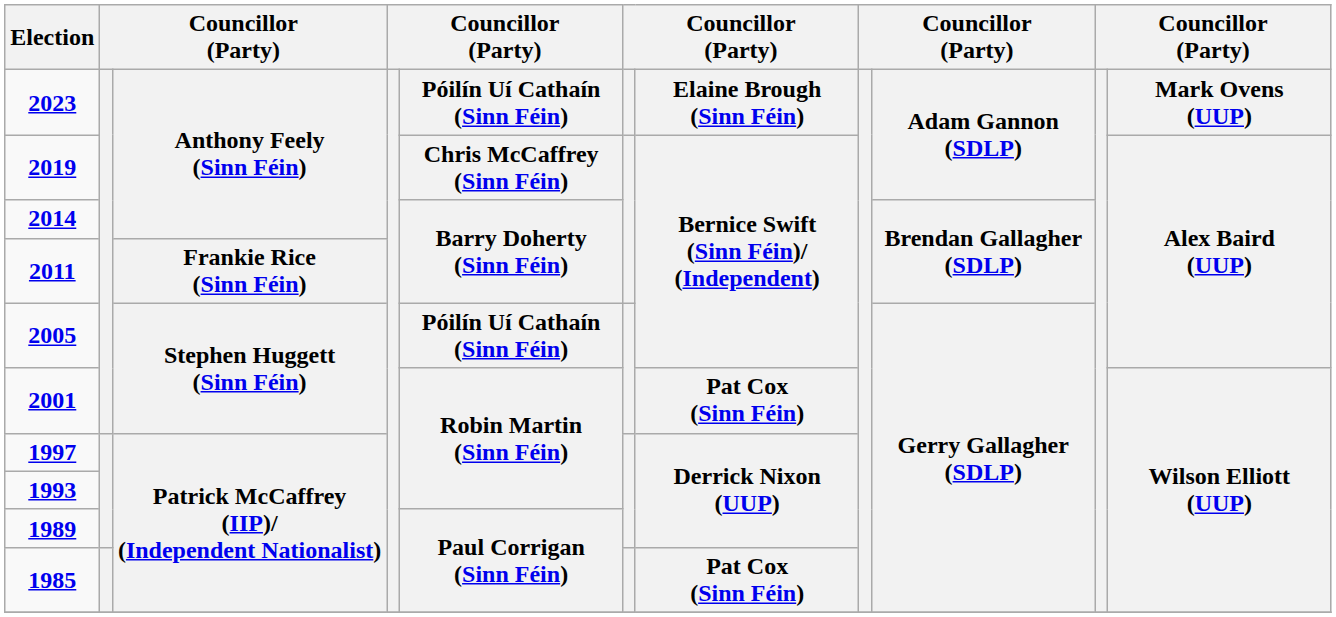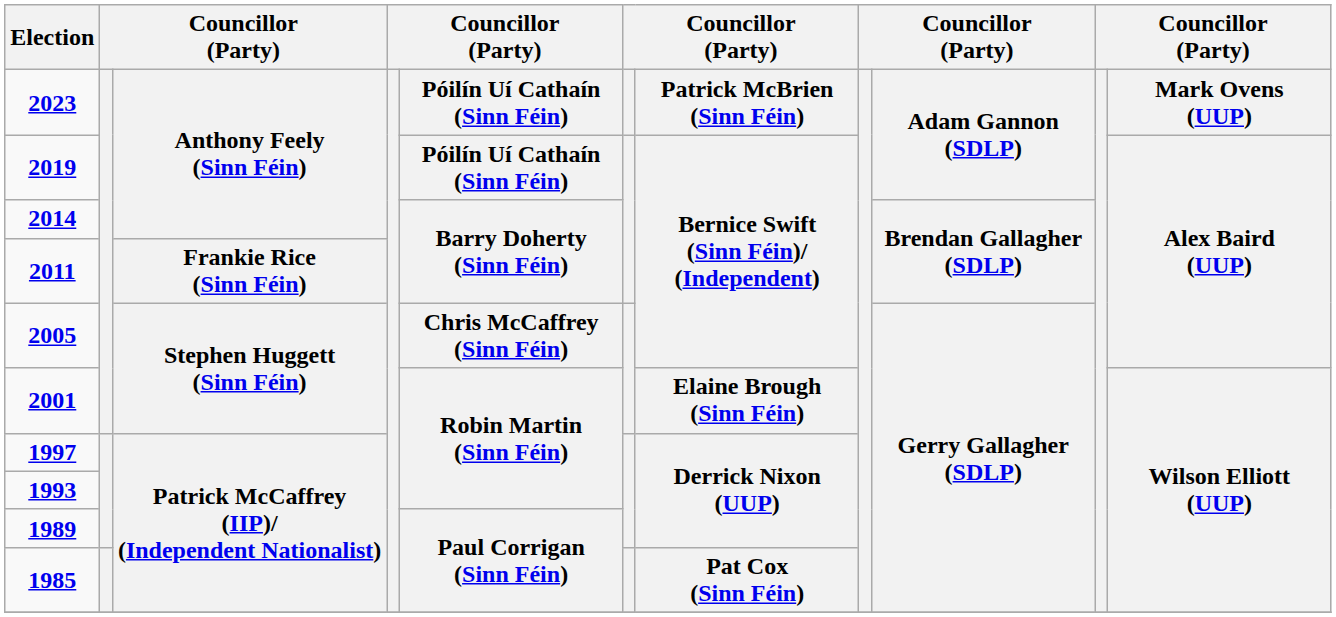(747, 102) Elaine Brough (Sinn Féin) -> (747, 102) Patrick McBrien (Sinn Féin)
(511, 167) Chris McCaffrey (Sinn Féin) -> (511, 167) Póilín Uí Cathaín (Sinn Féin)
(511, 335) Póilín Uí Cathaín (Sinn Féin) -> (511, 335) Chris McCaffrey (Sinn Féin)
(747, 400) Pat Cox (Sinn Féin) -> (747, 400) Elaine Brough (Sinn Féin)
